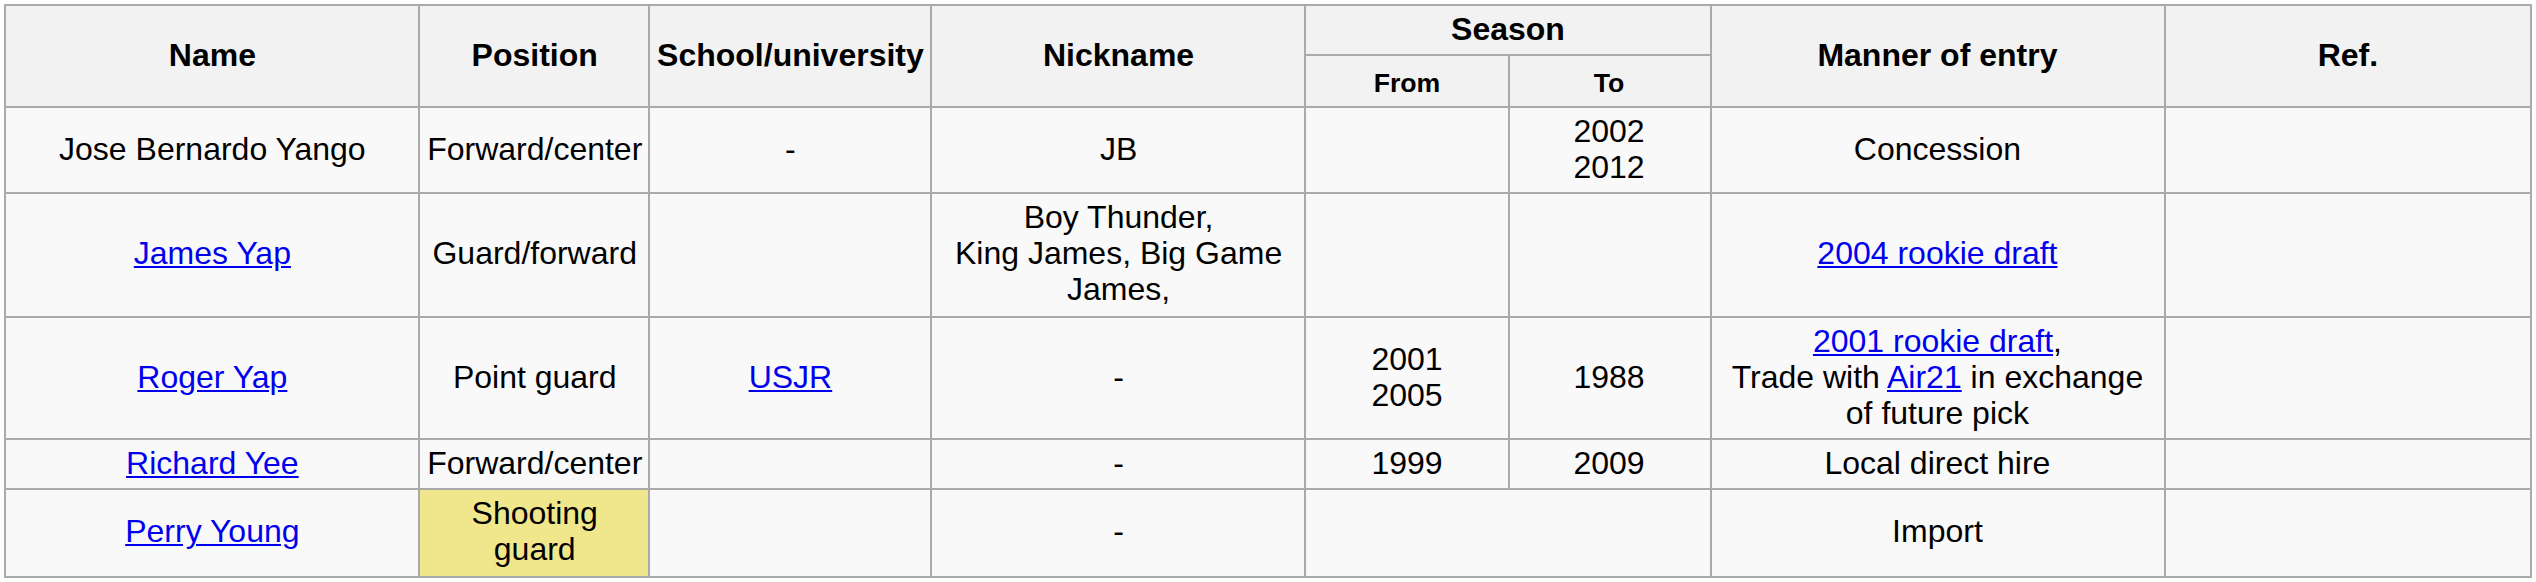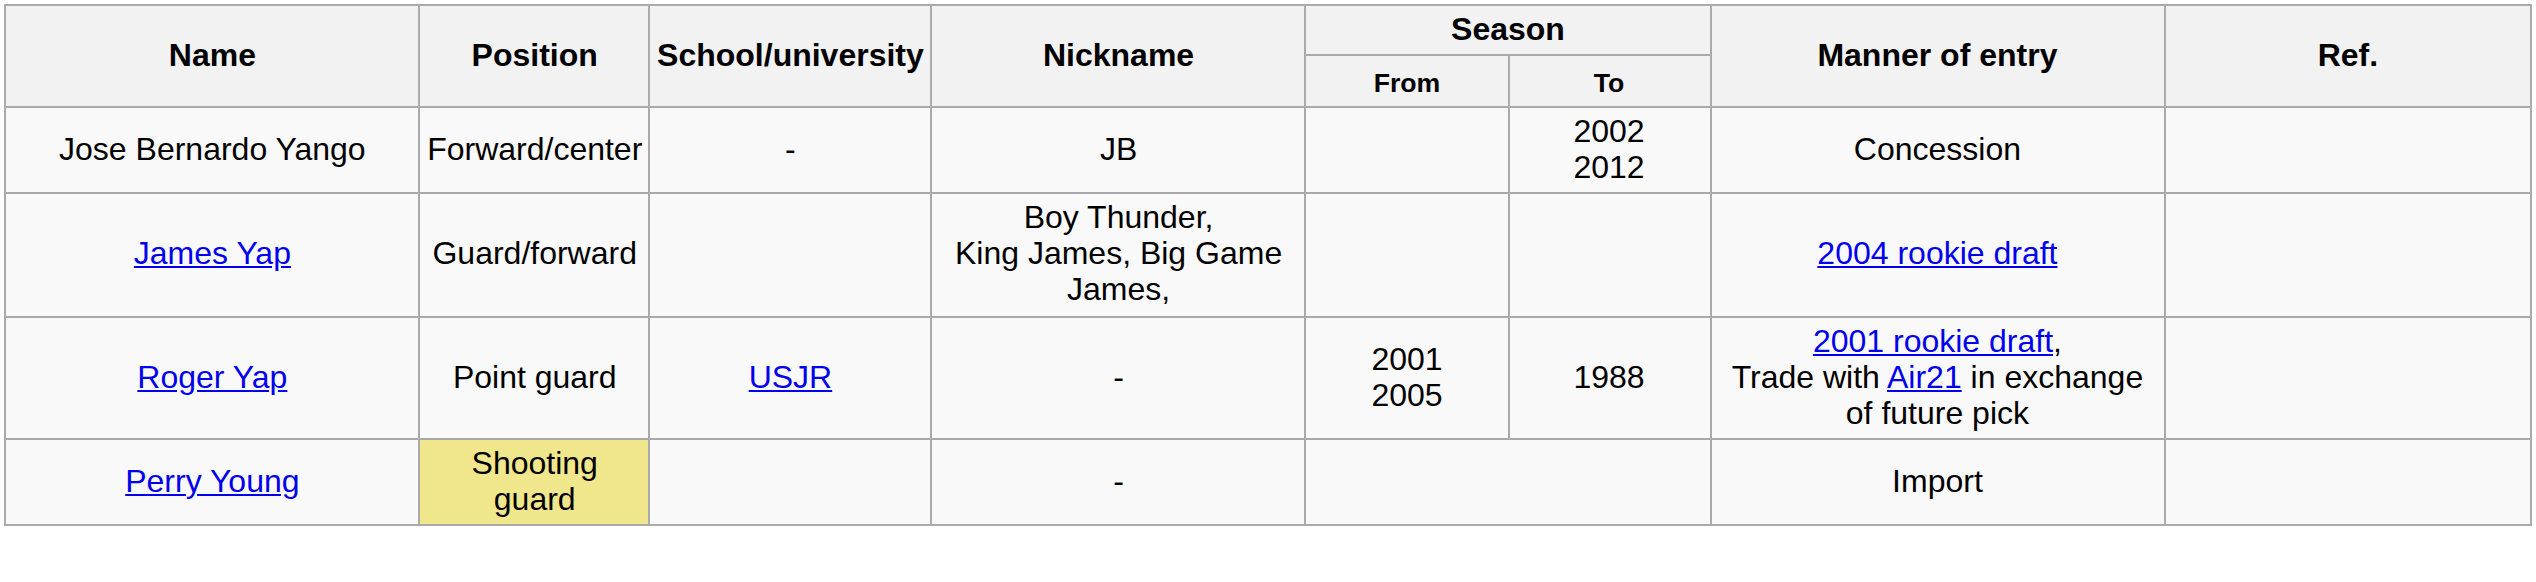- row: (212, 463)
